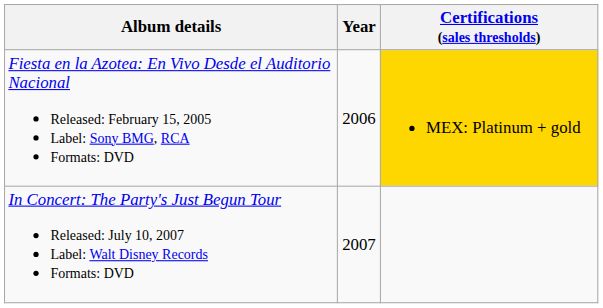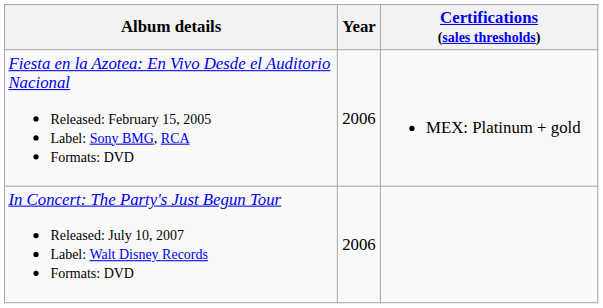(489, 127) gold background -> (489, 127) no background
(359, 244) 2007 -> (359, 244) 2006
